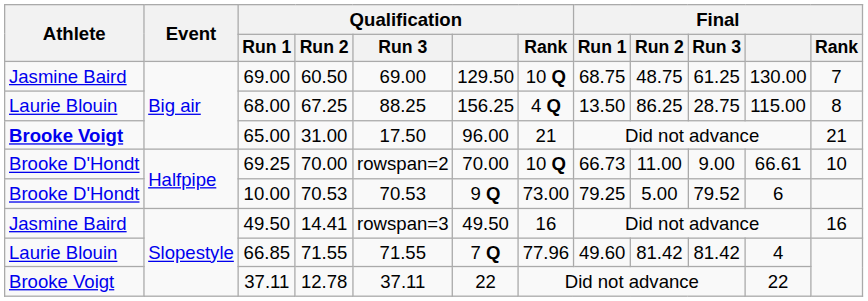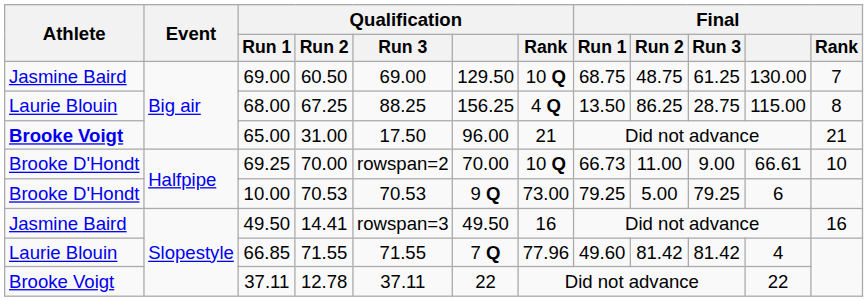(717, 194) 79.52 -> (717, 194) 79.25
